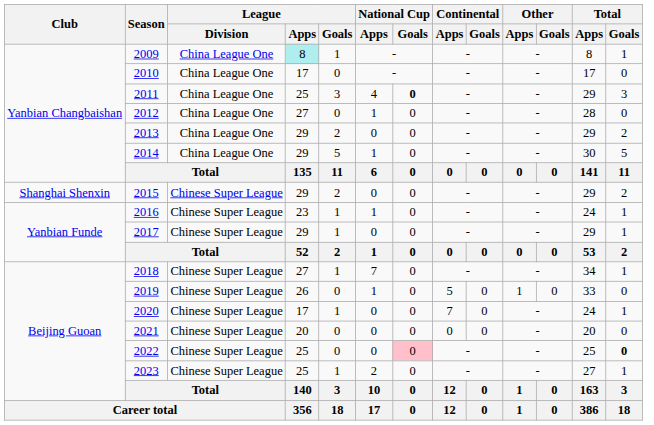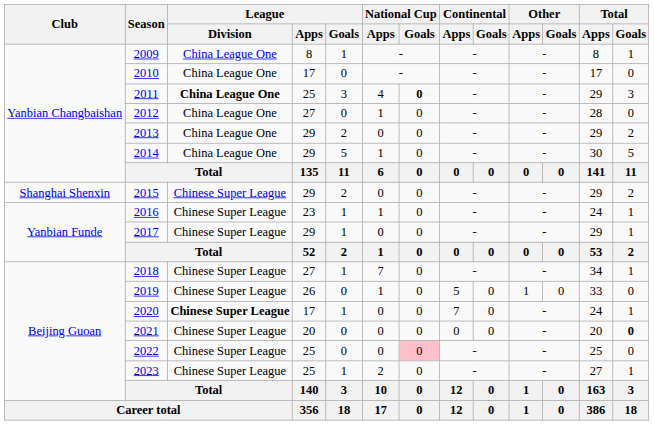(302, 53) paleturquoise background -> (309, 53) no background
(227, 93) normal -> (230, 93) bold
(227, 311) normal -> (230, 311) bold
(624, 331) normal -> (631, 331) bold
(624, 350) bold -> (631, 350) normal
